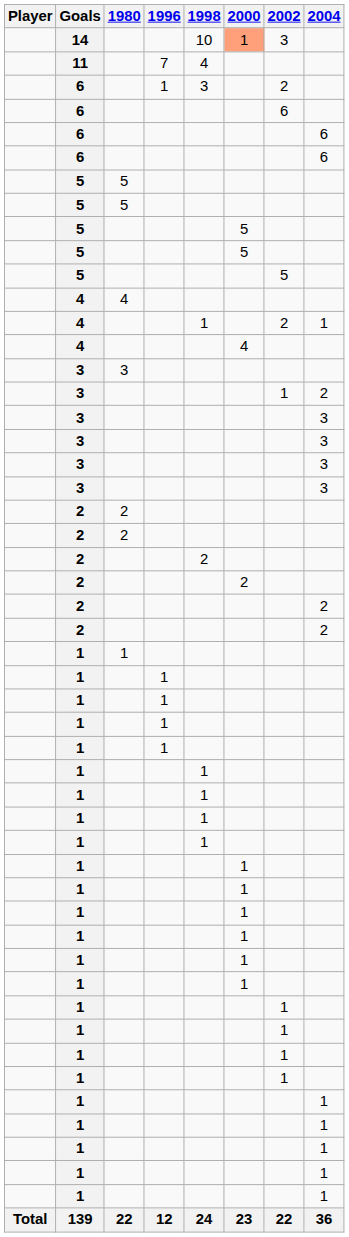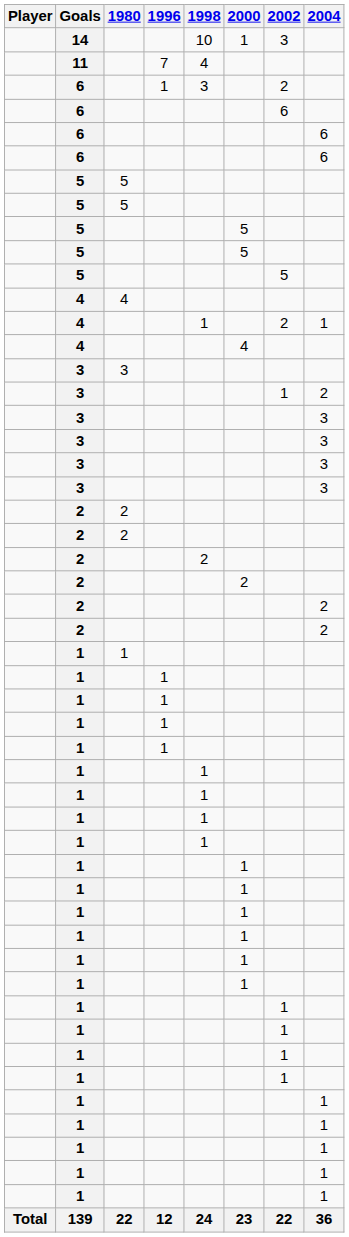(244, 39) lightsalmon background -> (244, 39) no background
